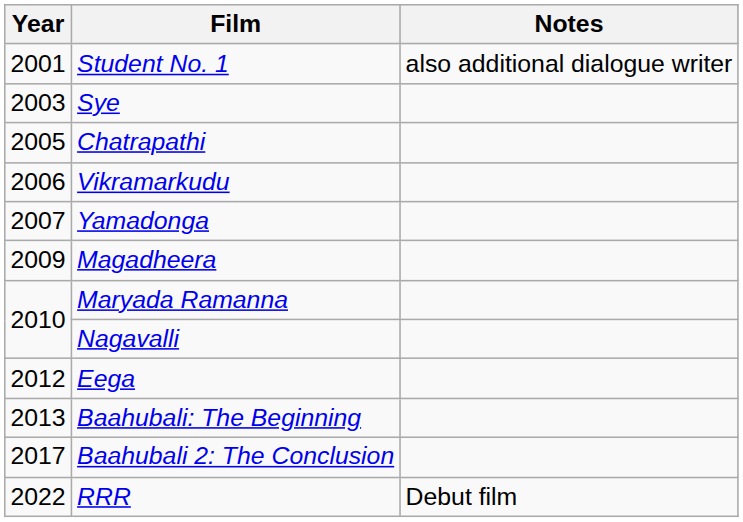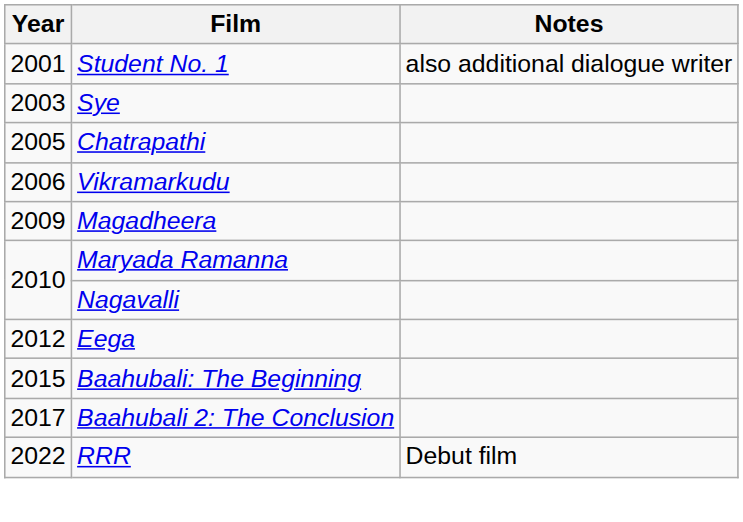- row: (143, 220)
(38, 417) 2013 -> (38, 378) 2015
